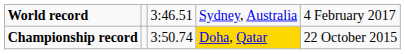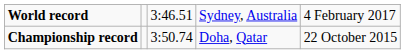(233, 37) gold background -> (233, 37) no background
